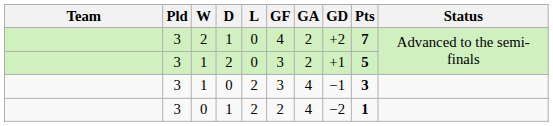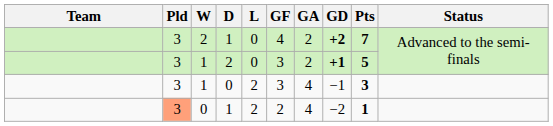(337, 39) normal -> (337, 39) bold
(337, 62) normal -> (337, 62) bold
(177, 109) no background -> (177, 109) lightsalmon background
